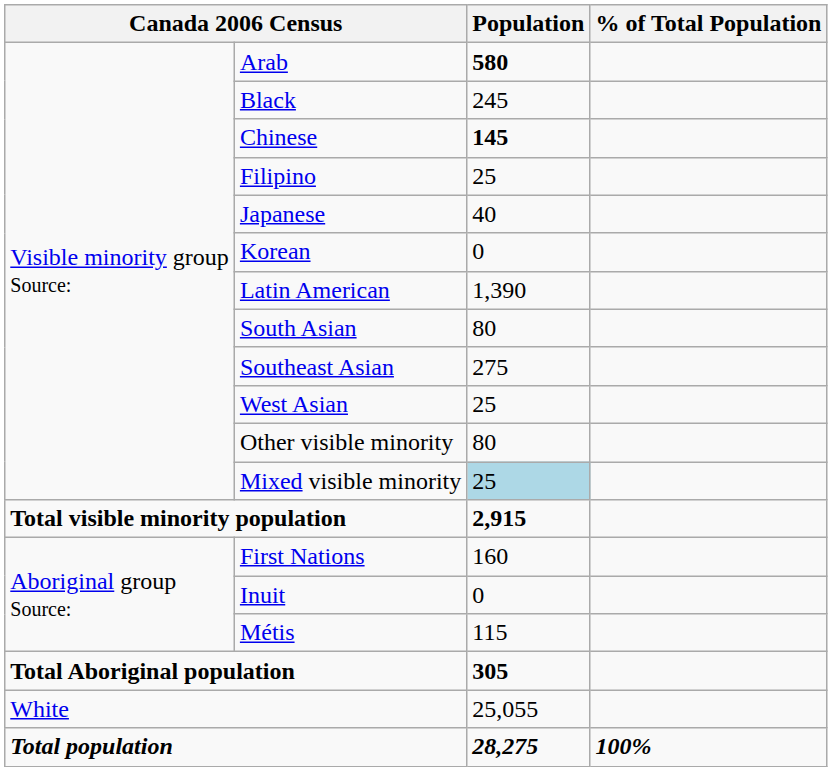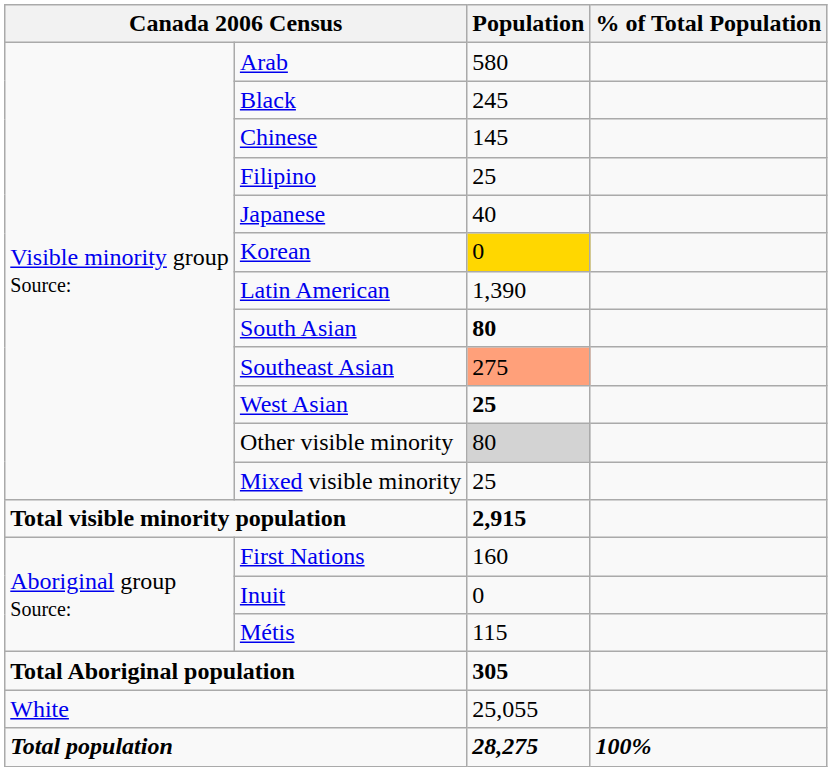(490, 61) bold -> (490, 61) normal
(490, 137) bold -> (490, 137) normal
(478, 251) no background -> (478, 251) gold background
(484, 328) normal -> (484, 328) bold
(490, 366) no background -> (490, 366) lightsalmon background
(484, 404) normal -> (484, 404) bold
(484, 442) no background -> (484, 442) lightgrey background
(484, 480) lightblue background -> (484, 480) no background
